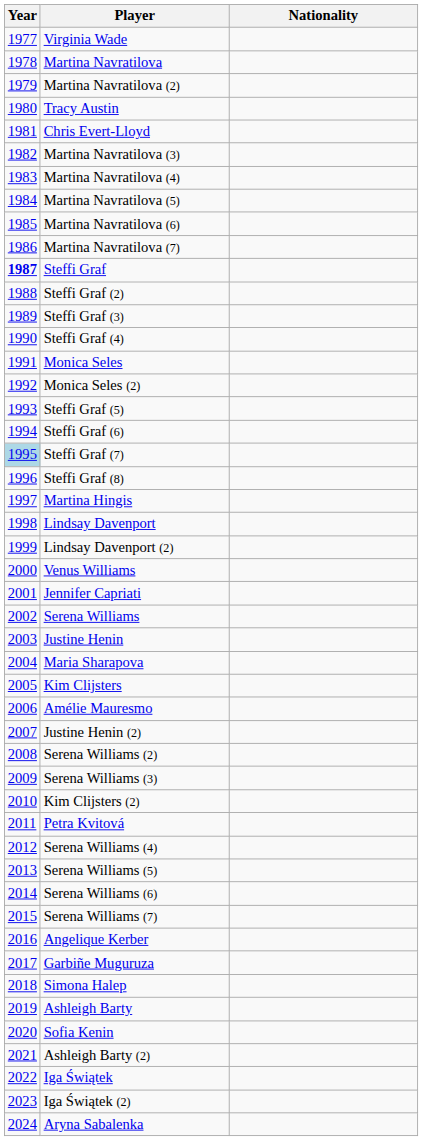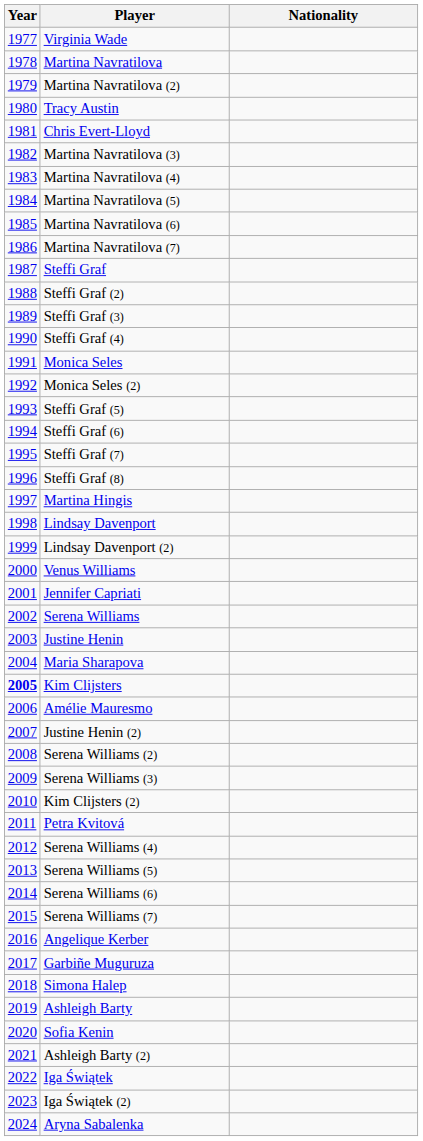(22, 270) bold -> (22, 270) normal
(22, 454) lightblue background -> (22, 454) no background
(22, 685) normal -> (22, 685) bold
